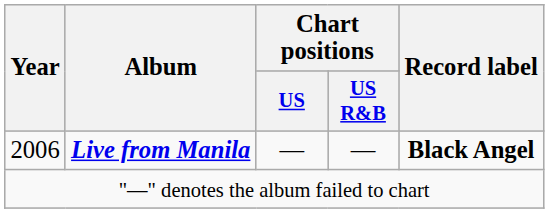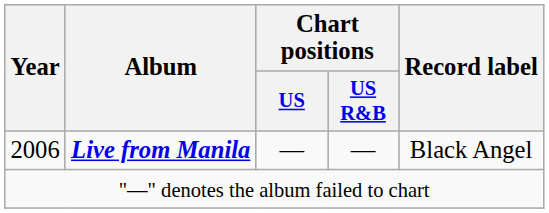(471, 149) bold -> (471, 149) normal
